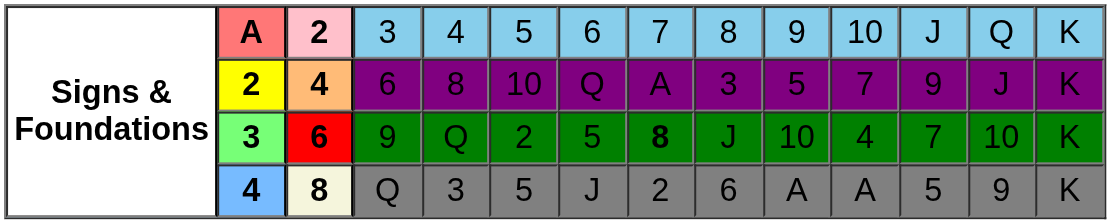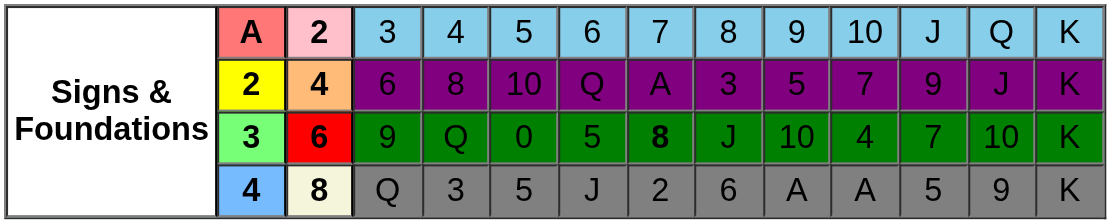(524, 137) 2 -> (524, 137) 0
